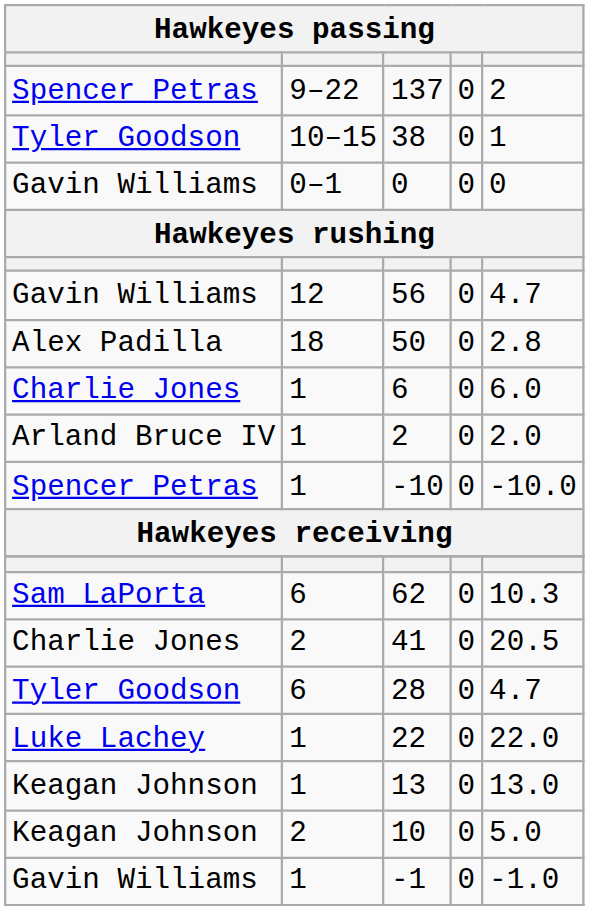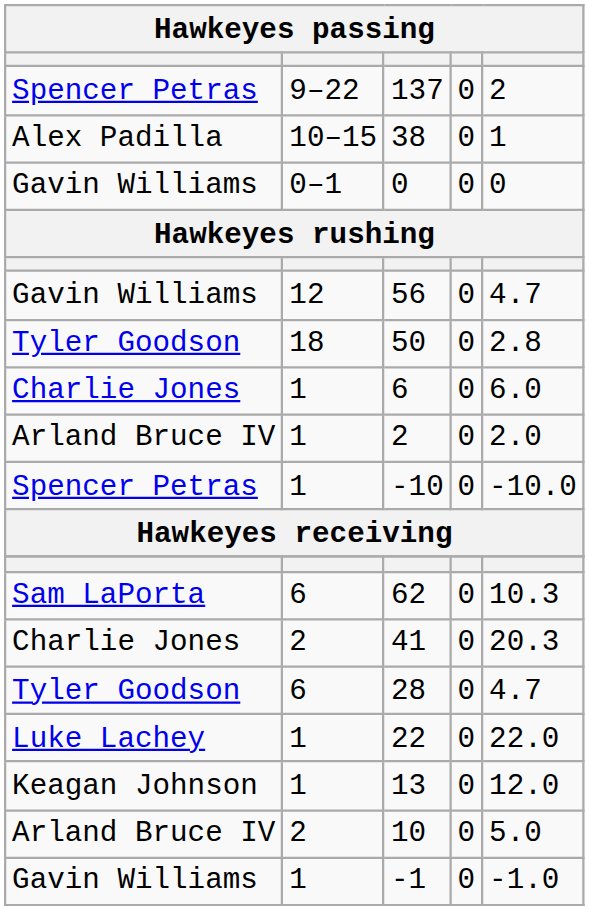(126, 138) Tyler Goodson -> (117, 138) Alex Padilla
(117, 343) Alex Padilla -> (126, 343) Tyler Goodson
(524, 643) 20.5 -> (524, 643) 20.3
(524, 786) 13.0 -> (524, 786) 12.0
(135, 833) Keagan Johnson -> (144, 833) Arland Bruce IV
